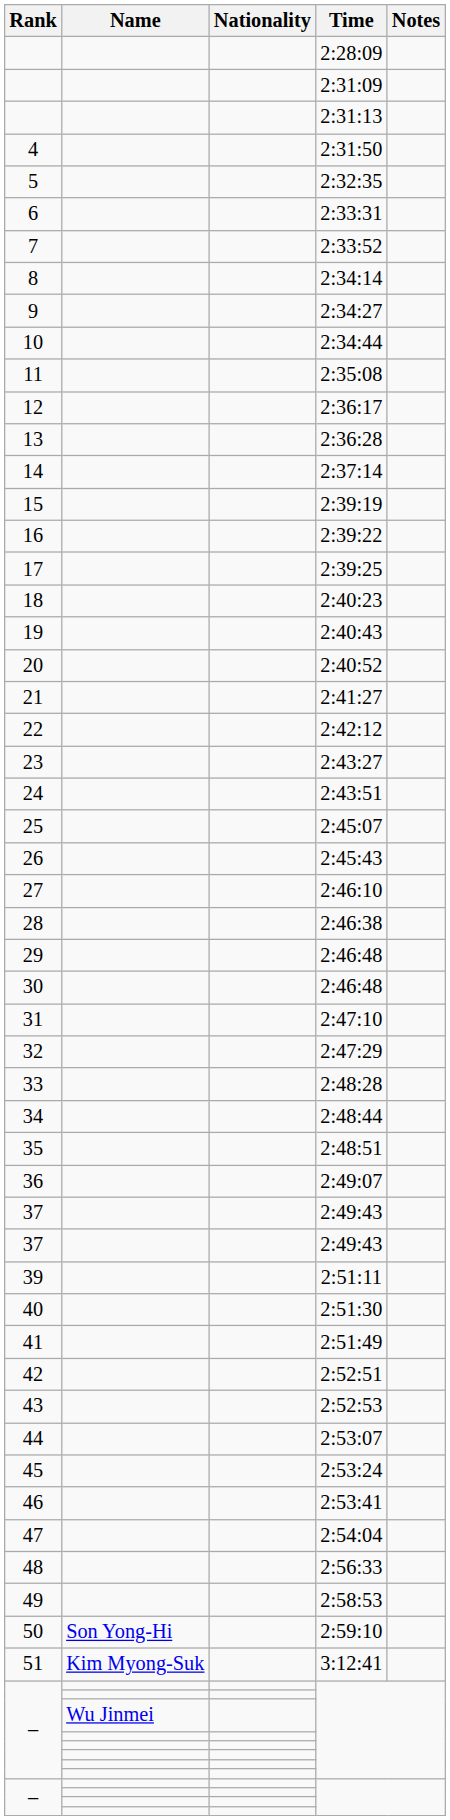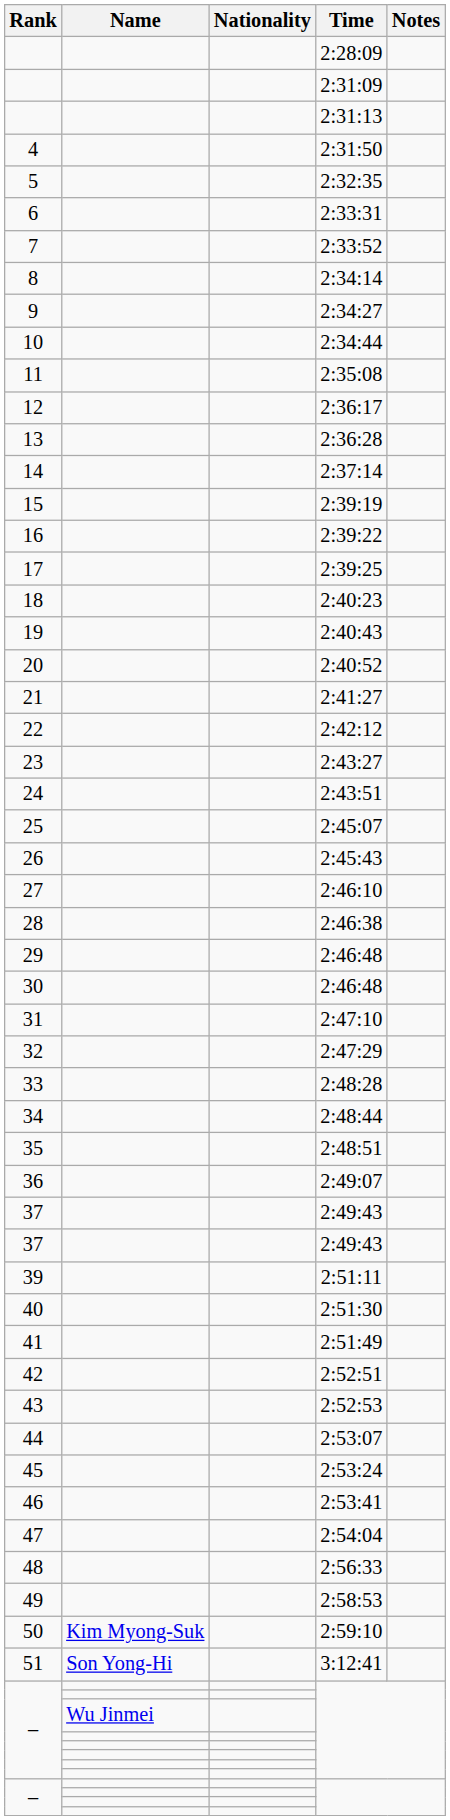(119, 1631) Son Yong-Hi -> (135, 1631) Kim Myong-Suk
(135, 1664) Kim Myong-Suk -> (119, 1664) Son Yong-Hi
